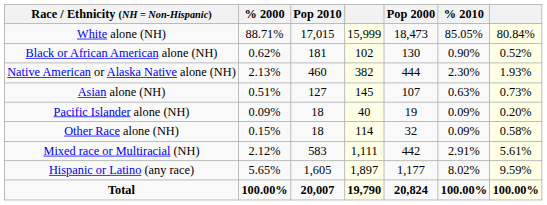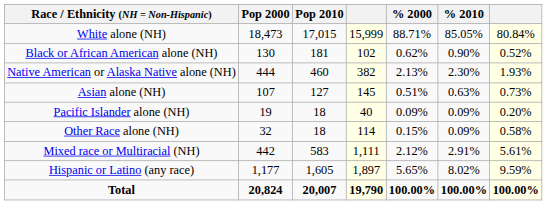columns swapped: (411, 14) <-> (265, 14)
